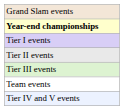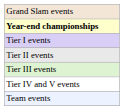(28, 84) Team events -> (43, 84) Tier IV and V events
(43, 99) Tier IV and V events -> (28, 99) Team events
